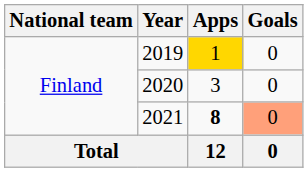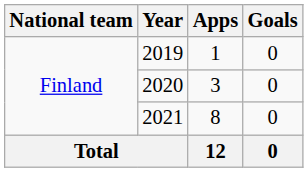(215, 53) gold background -> (215, 53) no background
(215, 118) bold -> (215, 118) normal
(273, 118) lightsalmon background -> (273, 118) no background
